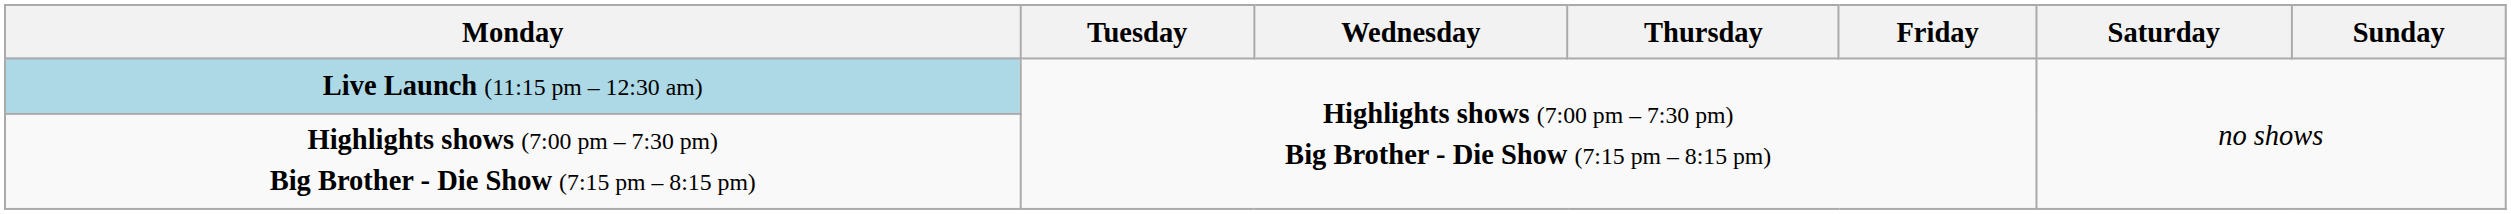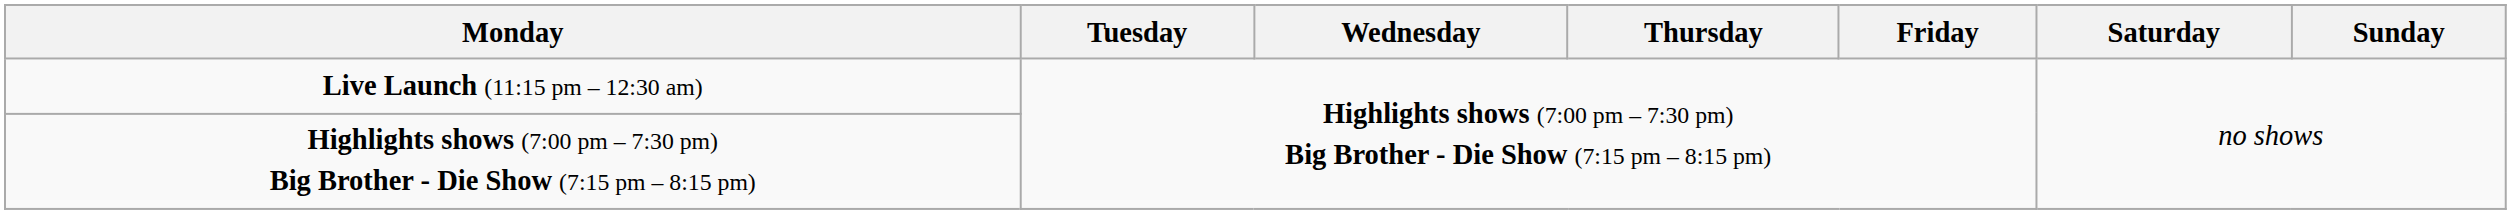(513, 85) lightblue background -> (513, 85) no background
